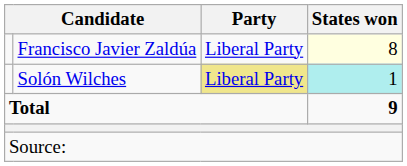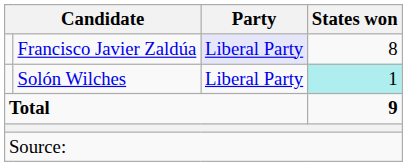(254, 49) no background -> (254, 49) lavender background
(393, 49) lightyellow background -> (393, 49) no background
(254, 78) khaki background -> (254, 78) no background
